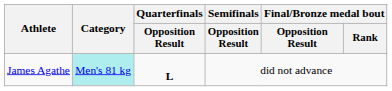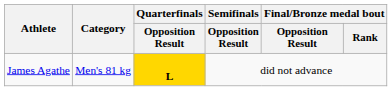(103, 70) paleturquoise background -> (103, 70) no background
(169, 76) no background -> (169, 76) gold background
